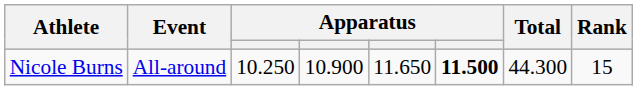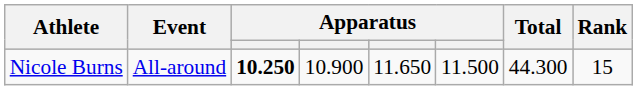(265, 67) normal -> (265, 67) bold
(470, 67) bold -> (470, 67) normal
